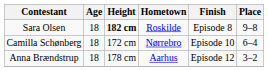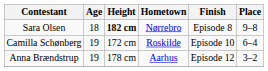(164, 27) Roskilde -> (164, 27) Nørrebro
(94, 43) 18 -> (94, 43) 19
(164, 43) Nørrebro -> (164, 43) Roskilde
(94, 58) 18 -> (94, 58) 19
